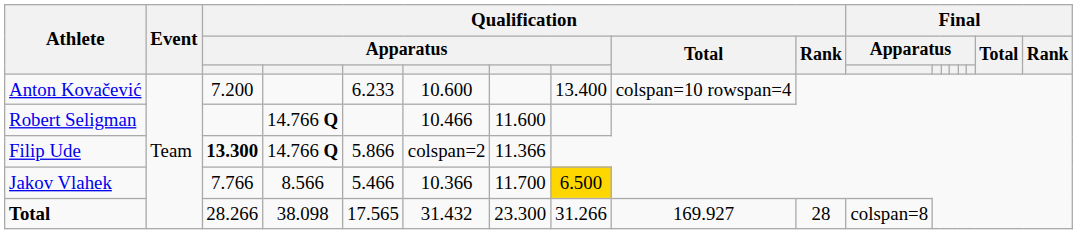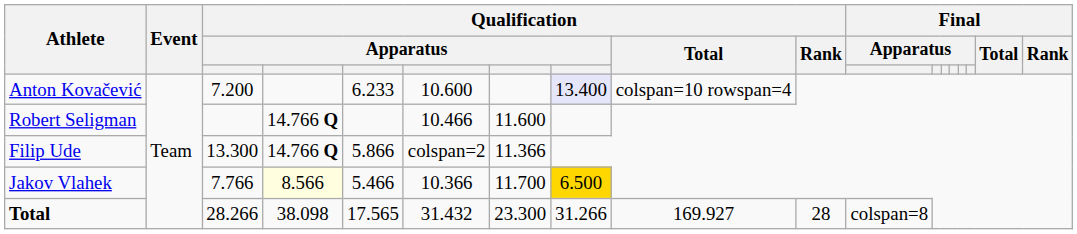(581, 89) no background -> (581, 89) lavender background
(232, 151) bold -> (232, 151) normal
(303, 182) no background -> (303, 182) lightyellow background
